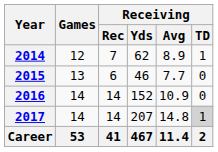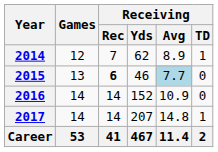(113, 76) normal -> (113, 76) bold
(174, 76) no background -> (174, 76) lightblue background
(202, 116) lightgrey background -> (202, 116) no background
